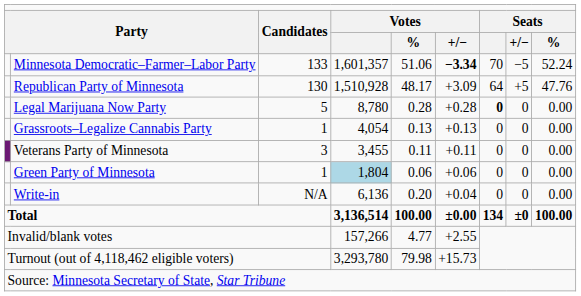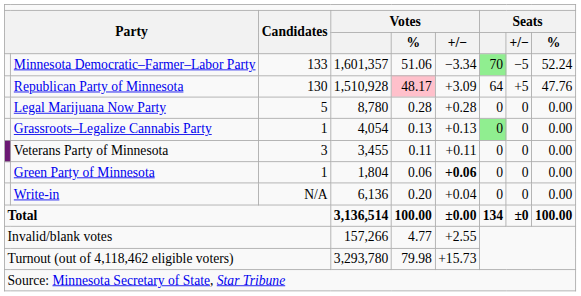(461, 64) bold -> (461, 64) normal
(496, 64) no background -> (496, 64) lightgreen background
(417, 86) no background -> (417, 86) pink background
(500, 107) bold -> (500, 107) normal
(500, 129) no background -> (500, 129) lightgreen background
(373, 172) lightblue background -> (373, 172) no background
(461, 172) normal -> (461, 172) bold
